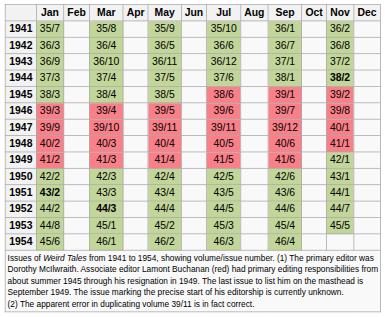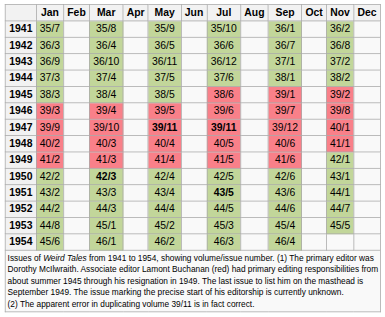(340, 78) bold -> (340, 78) normal
(165, 127) normal -> (165, 127) bold
(224, 127) normal -> (224, 127) bold
(106, 176) normal -> (106, 176) bold
(50, 192) bold -> (50, 192) normal
(224, 192) normal -> (224, 192) bold
(106, 209) bold -> (106, 209) normal
